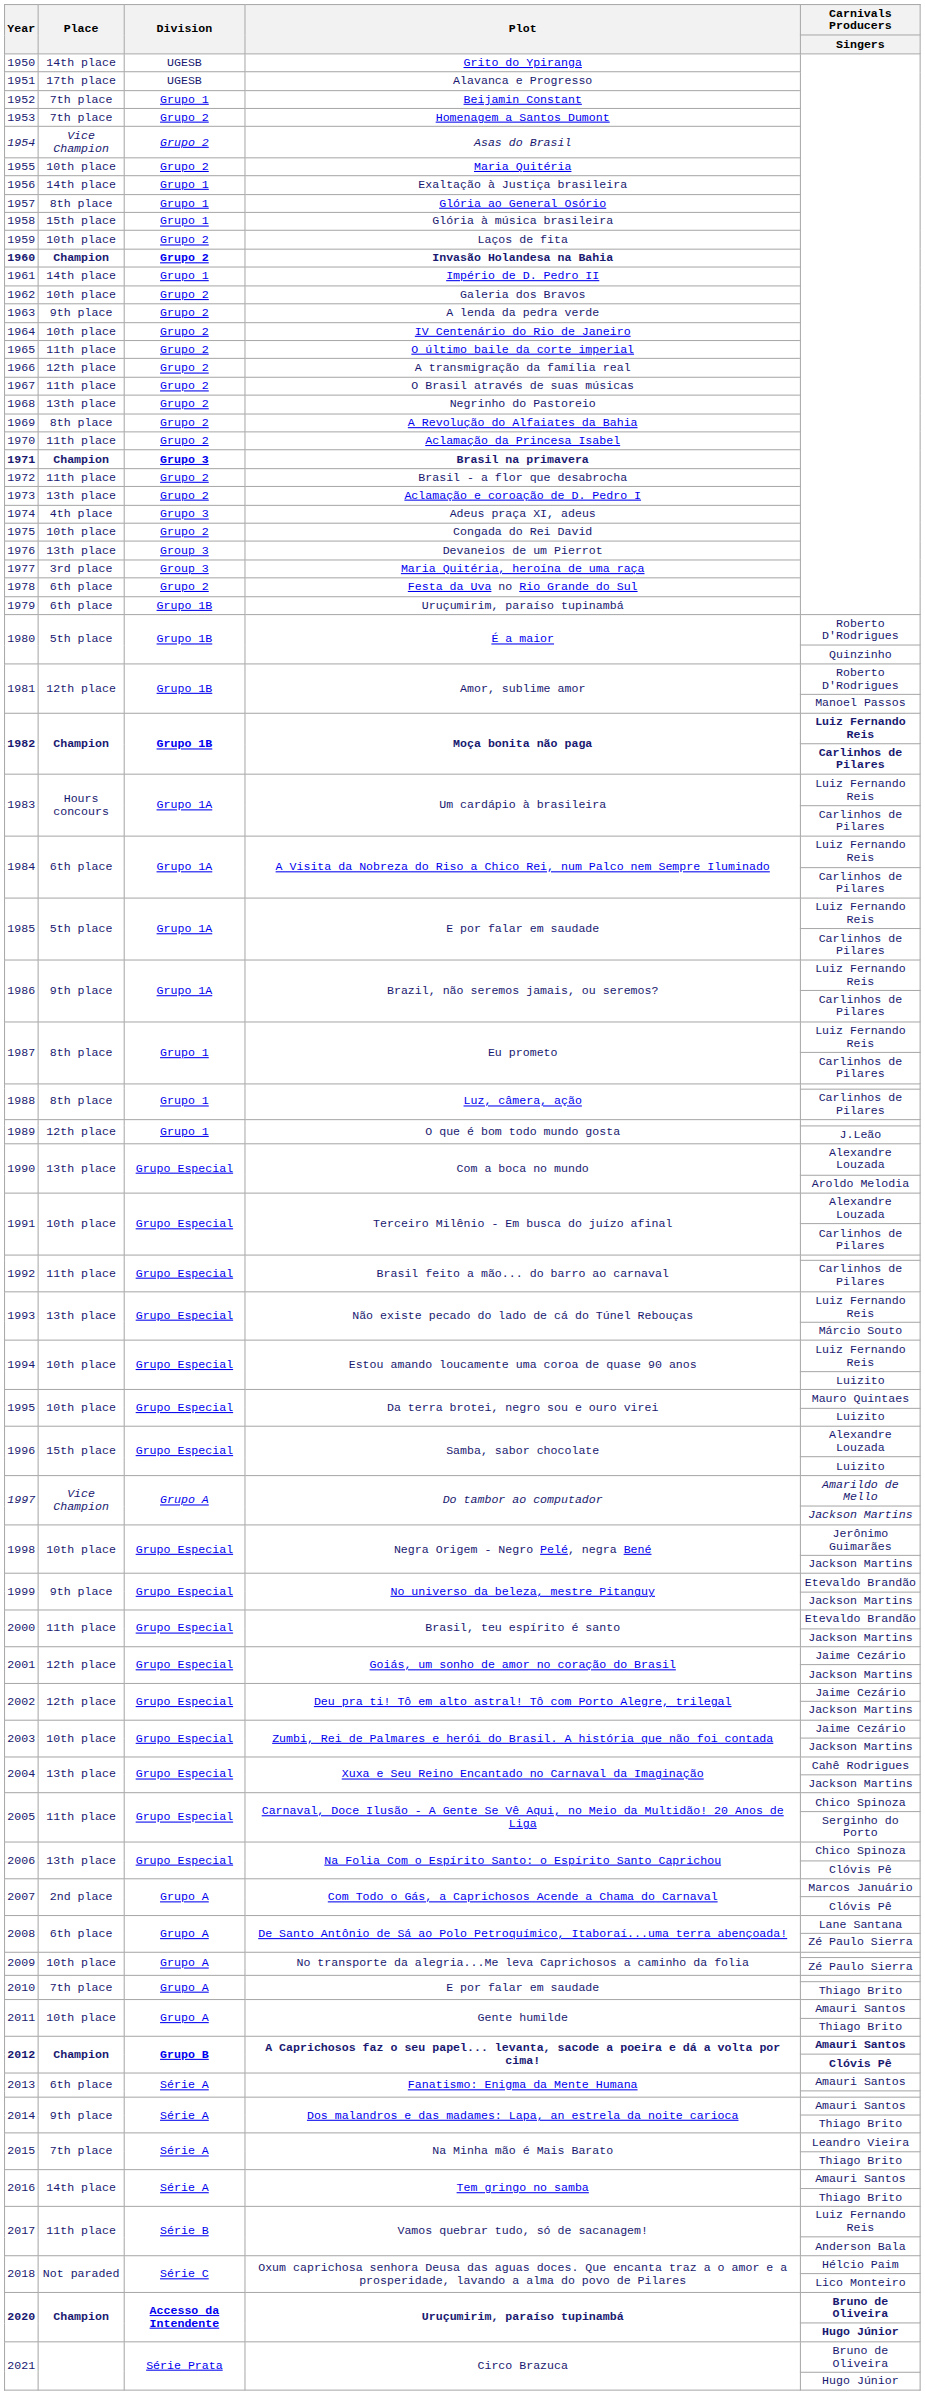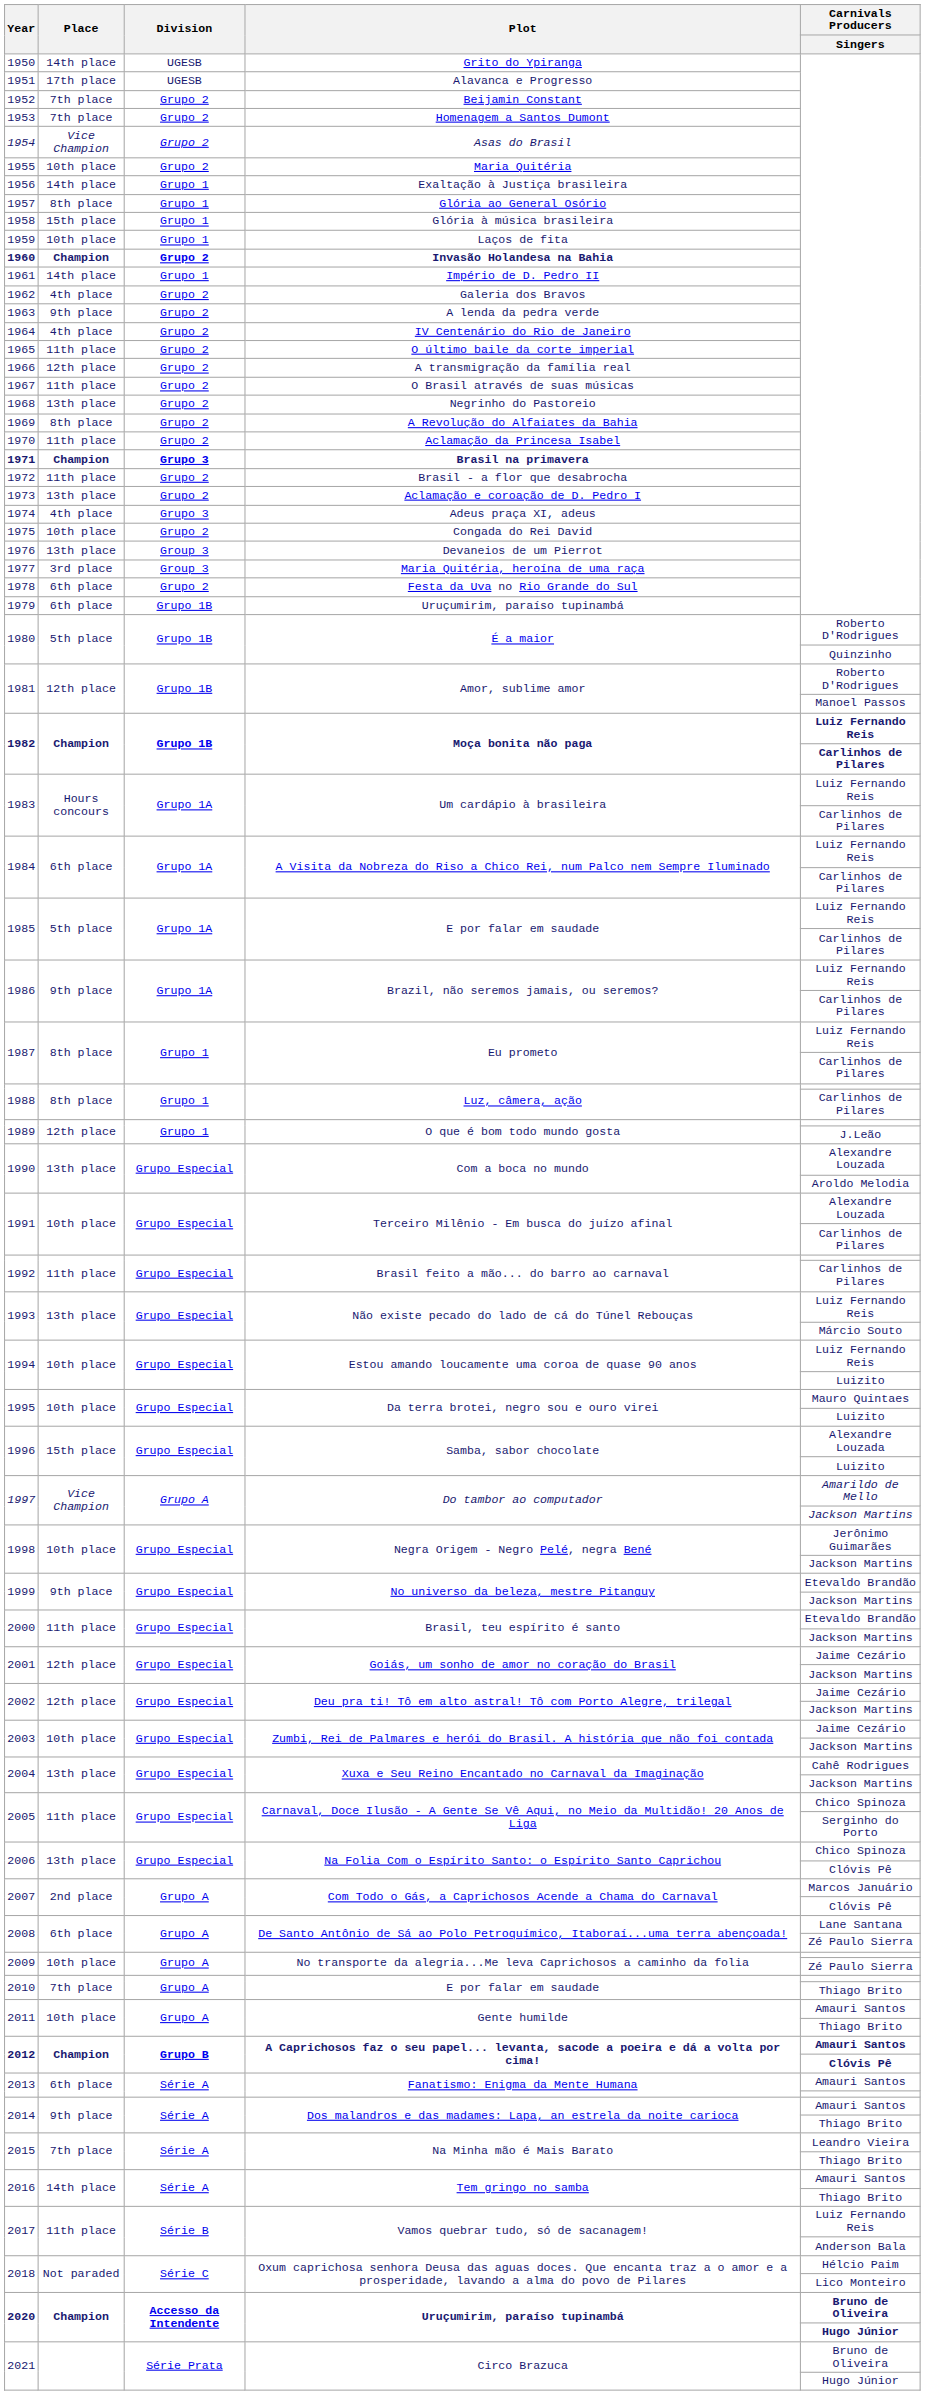(184, 99) Grupo 1 -> (184, 99) Grupo 2
(184, 240) Grupo 2 -> (184, 240) Grupo 1
(81, 295) 10th place -> (81, 295) 4th place
(81, 331) 10th place -> (81, 331) 4th place
